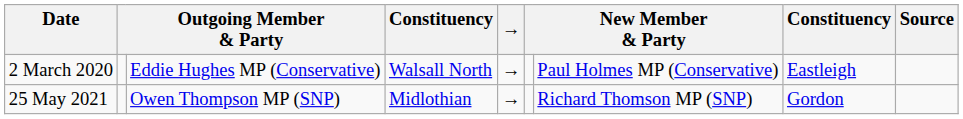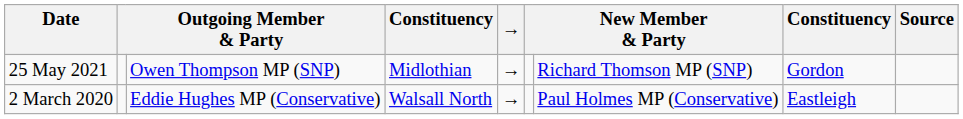rows swapped: (61, 69) <-> (58, 98)
